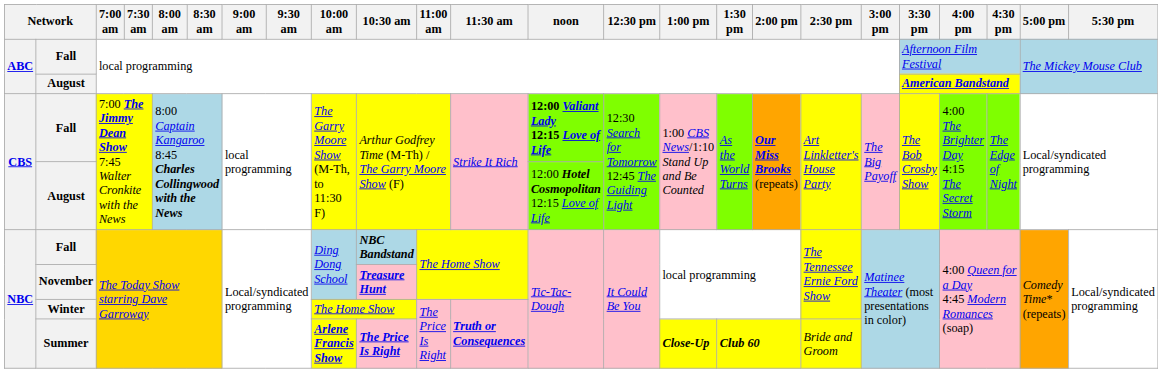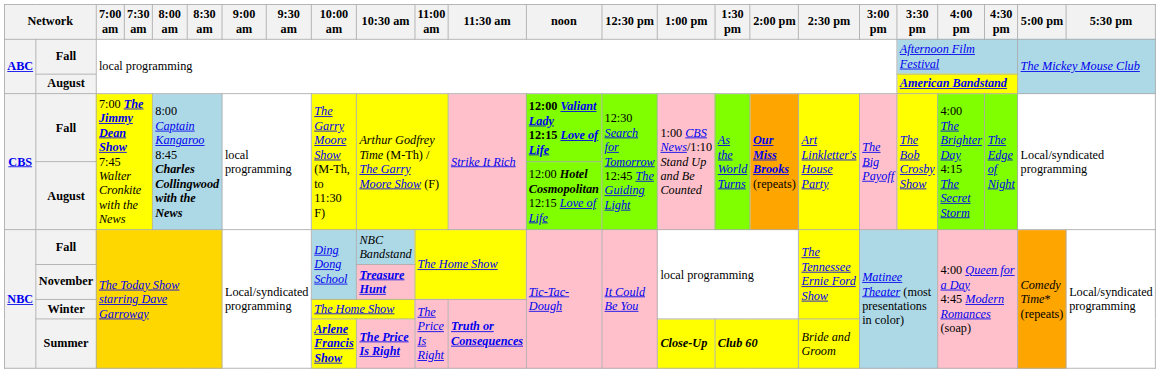(387, 247) bold -> (386, 247) normal
